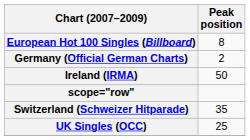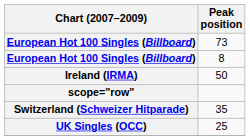+ row: (221, 42)
- row: (221, 59)
